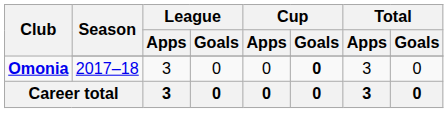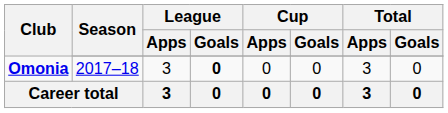(217, 68) normal -> (217, 68) bold
(317, 68) bold -> (317, 68) normal
